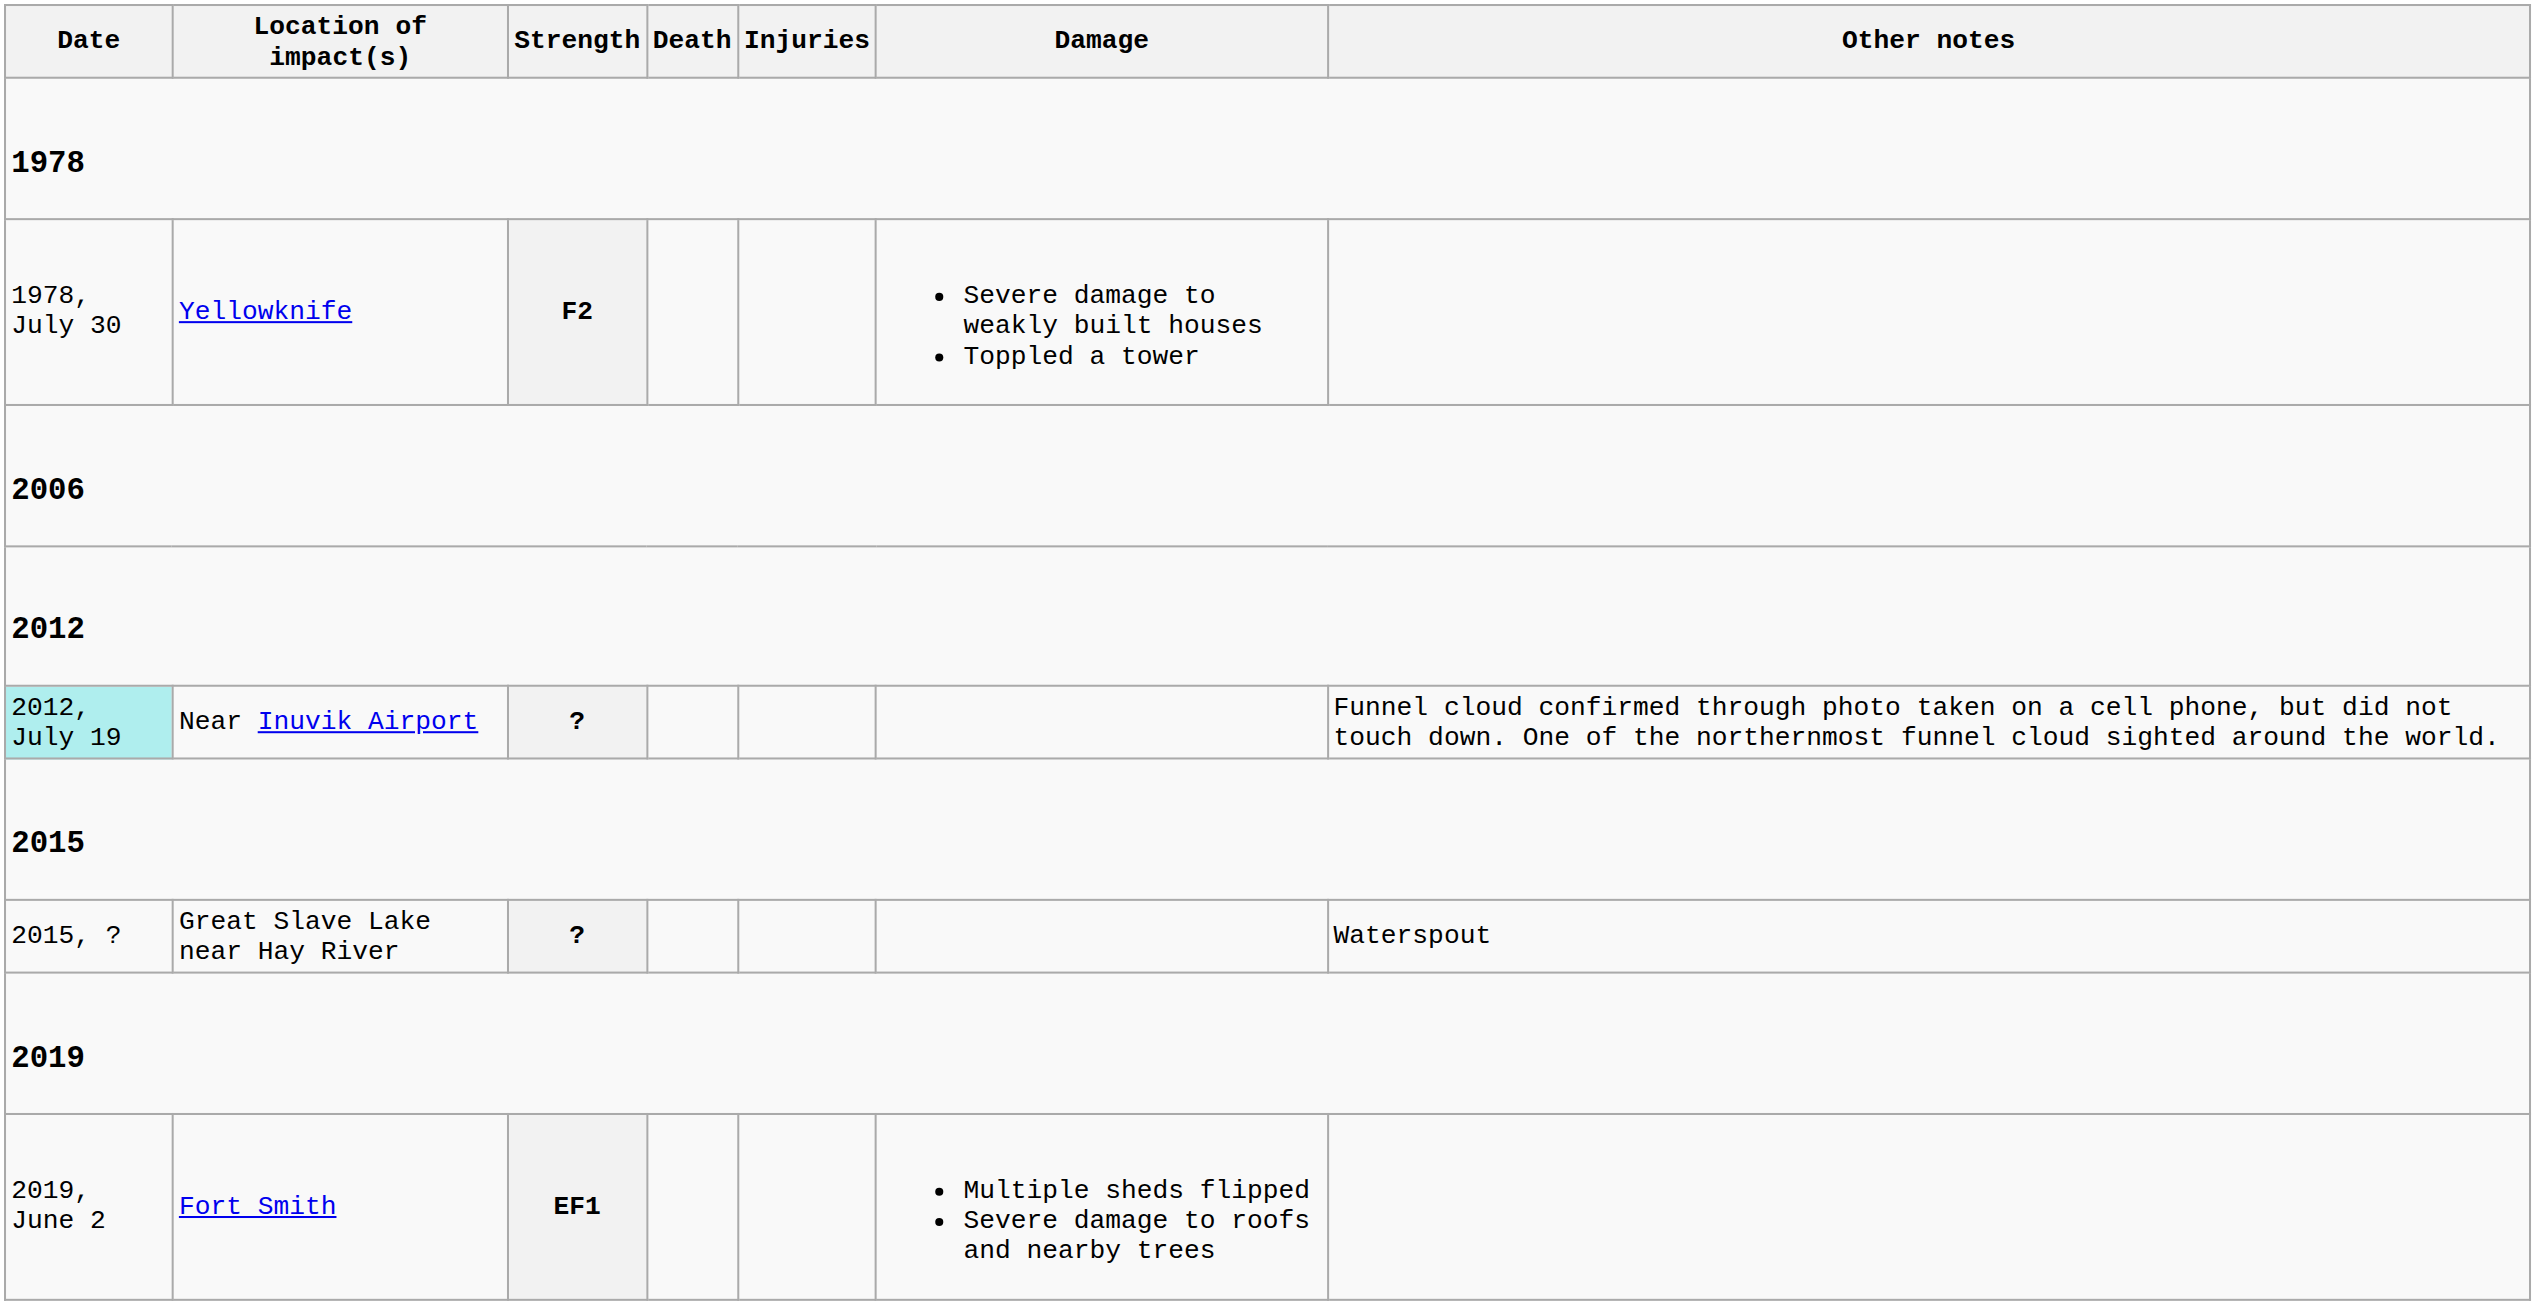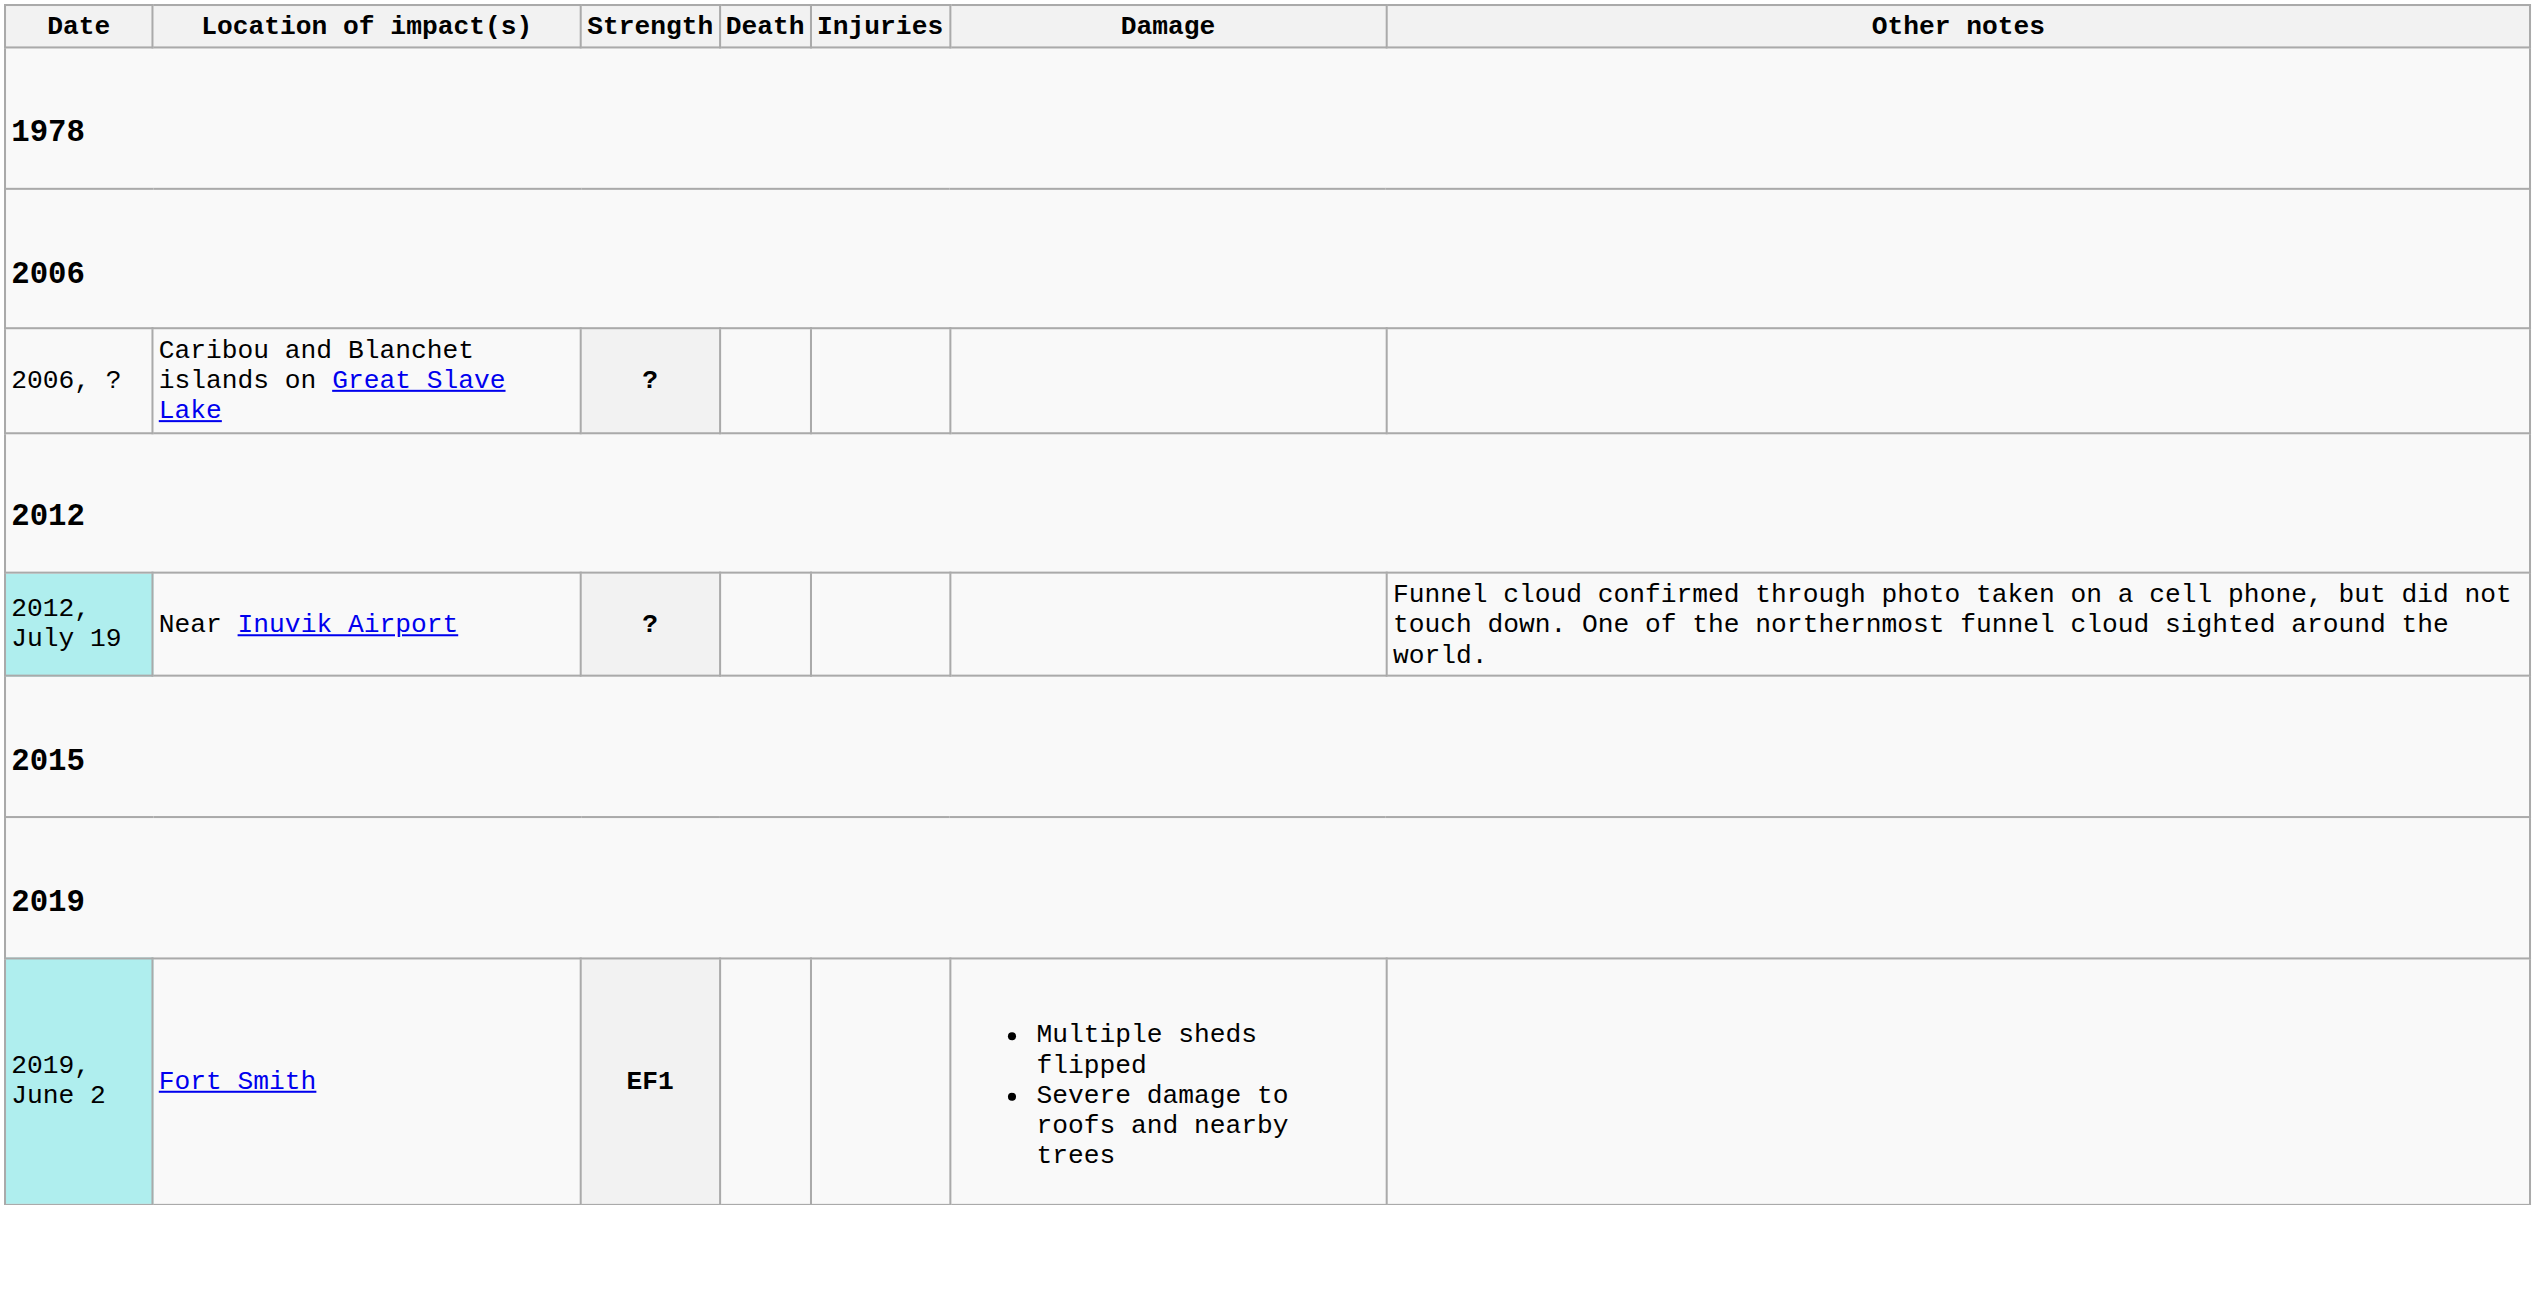- row: (266, 312)
+ row: (332, 381)
- row: (305, 936)
(59, 1207) no background -> (59, 1081) paleturquoise background
